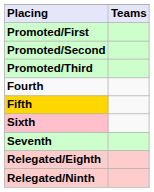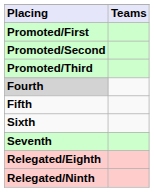(25, 86) no background -> (25, 86) lightgrey background
(19, 104) gold background -> (19, 104) no background
(21, 123) pink background -> (21, 123) no background
